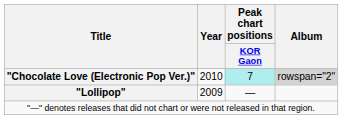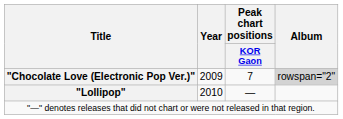(211, 76) 2010 -> (211, 76) 2009
(250, 76) paleturquoise background -> (250, 76) no background
(211, 92) 2009 -> (211, 92) 2010
